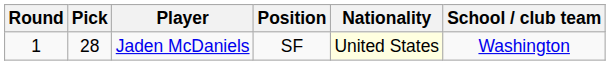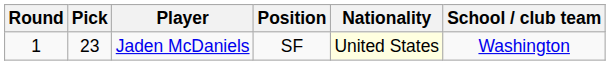(90, 45) 28 -> (90, 45) 23
